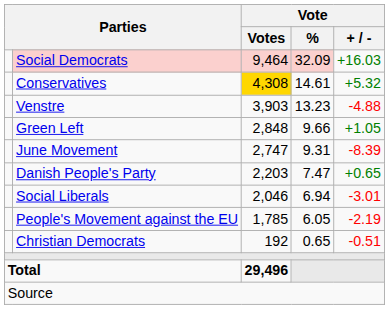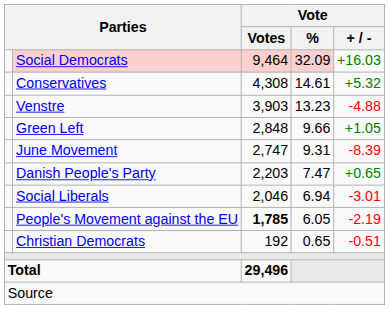(270, 83) gold background -> (270, 83) no background
(270, 219) normal -> (270, 219) bold
